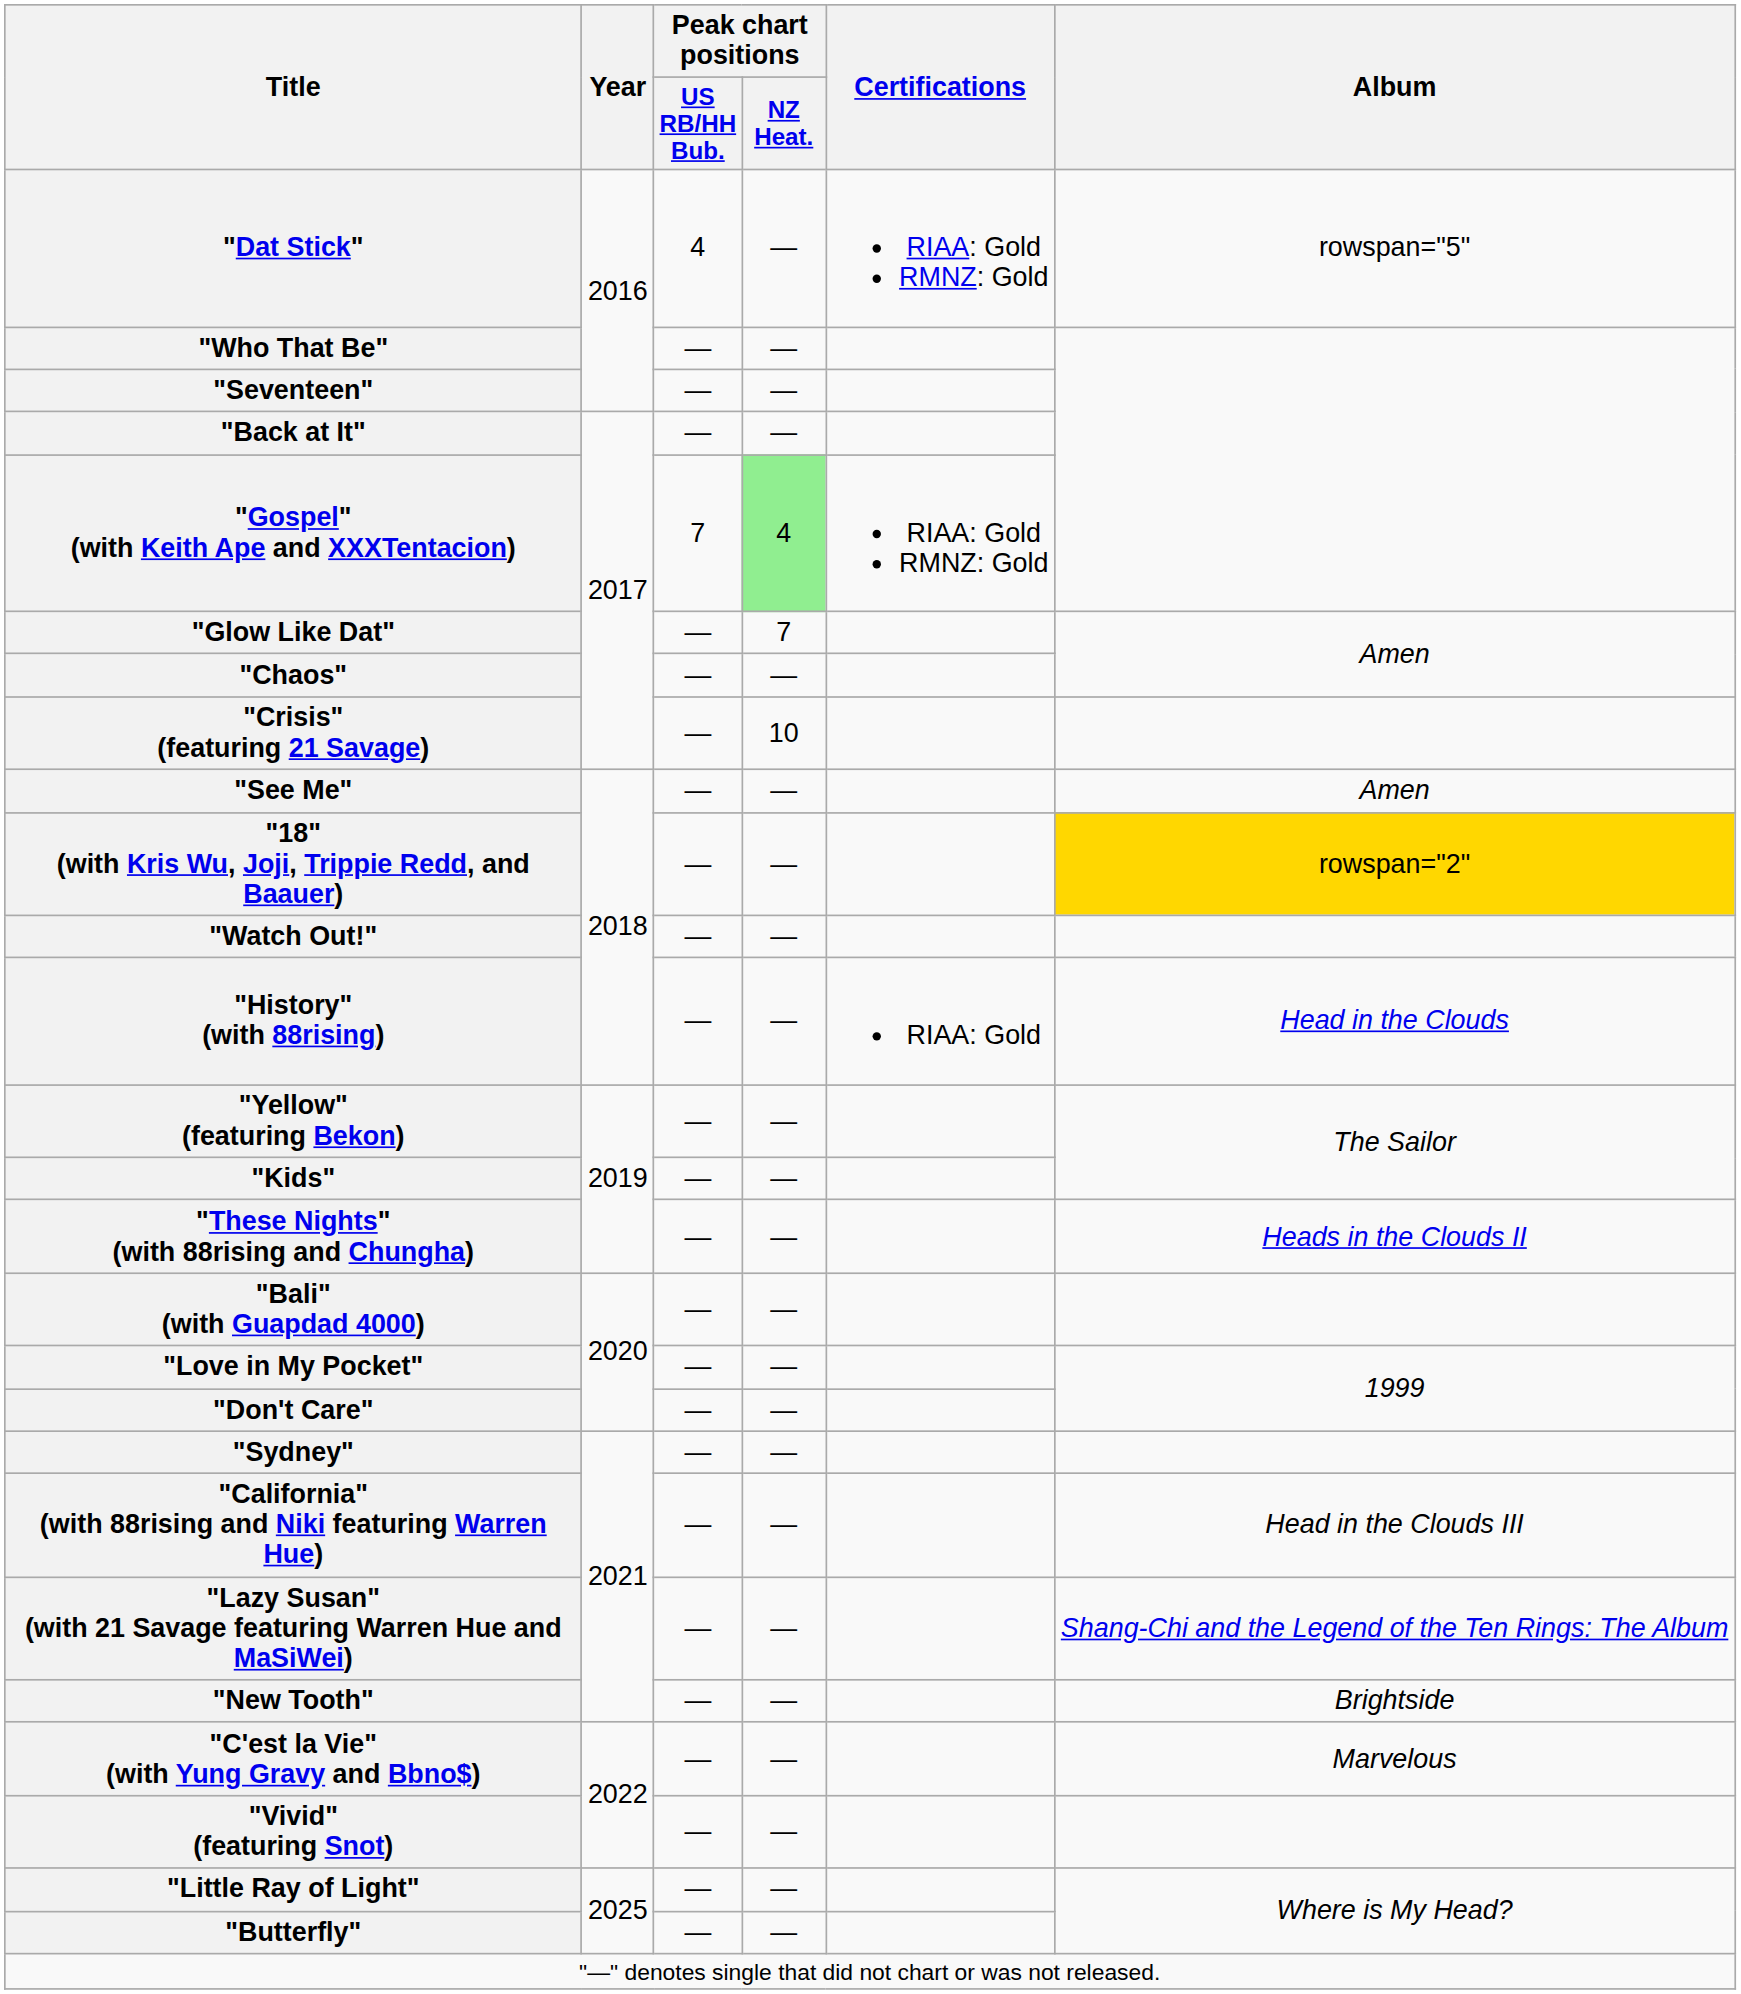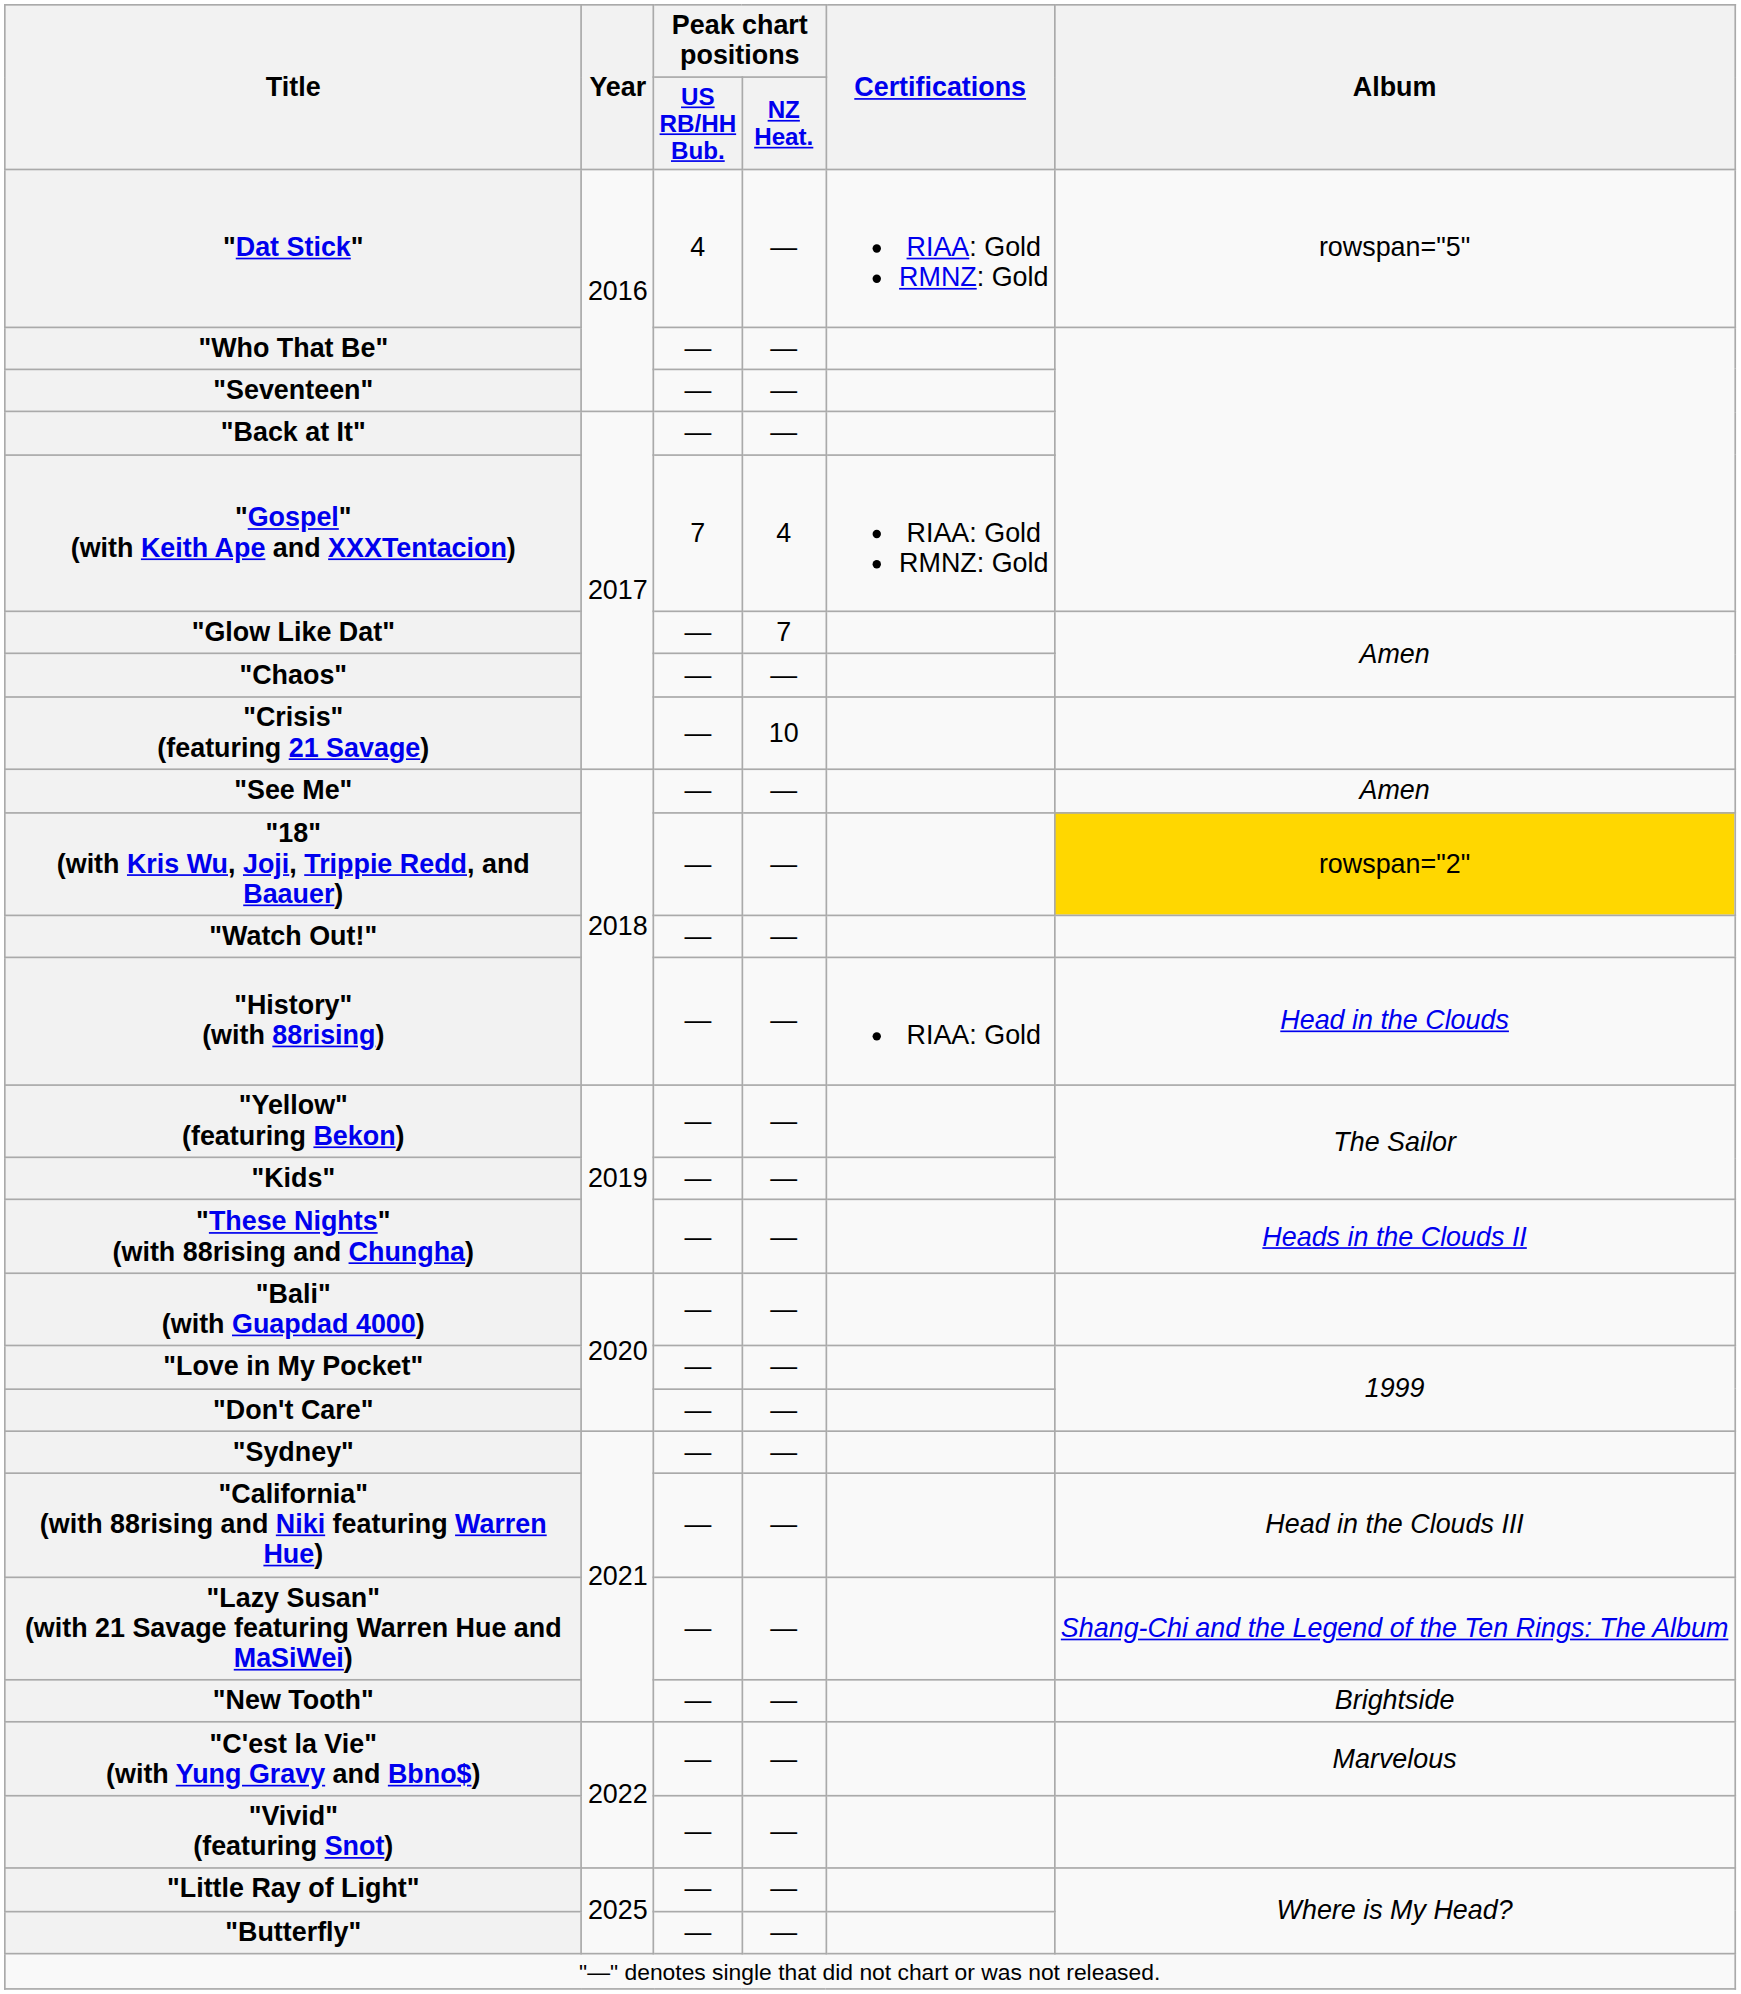(784, 532) lightgreen background -> (784, 532) no background
